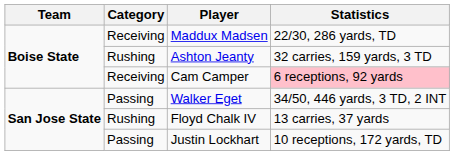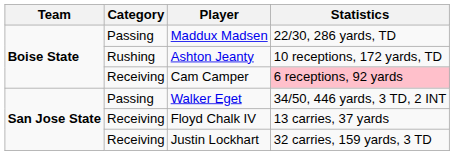(136, 35) Receiving -> (130, 35) Passing
(353, 56) 32 carries, 159 yards, 3 TD -> (358, 56) 10 receptions, 172 yards, TD
(131, 119) Rushing -> (136, 119) Receiving
(130, 139) Passing -> (136, 139) Receiving
(358, 139) 10 receptions, 172 yards, TD -> (353, 139) 32 carries, 159 yards, 3 TD
